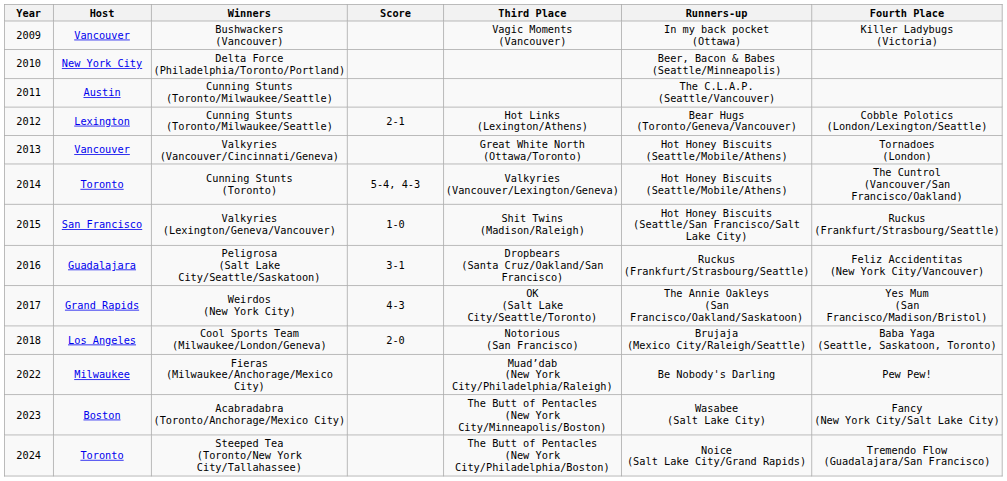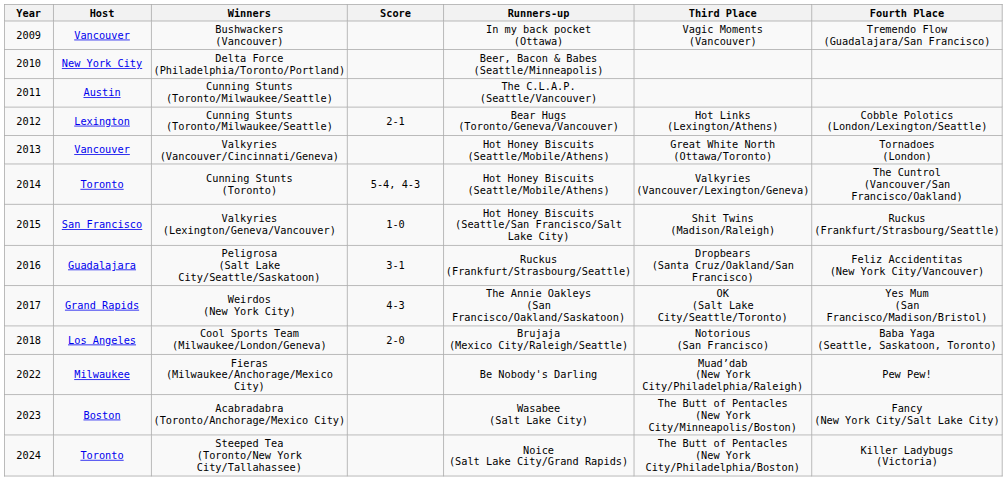columns swapped: (717, 13) <-> (532, 13)
(907, 35) Killer Ladybugs (Victoria) -> (907, 35) Tremendo Flow (Guadalajara/San Francisco)
(907, 456) Tremendo Flow (Guadalajara/San Francisco) -> (907, 456) Killer Ladybugs (Victoria)
